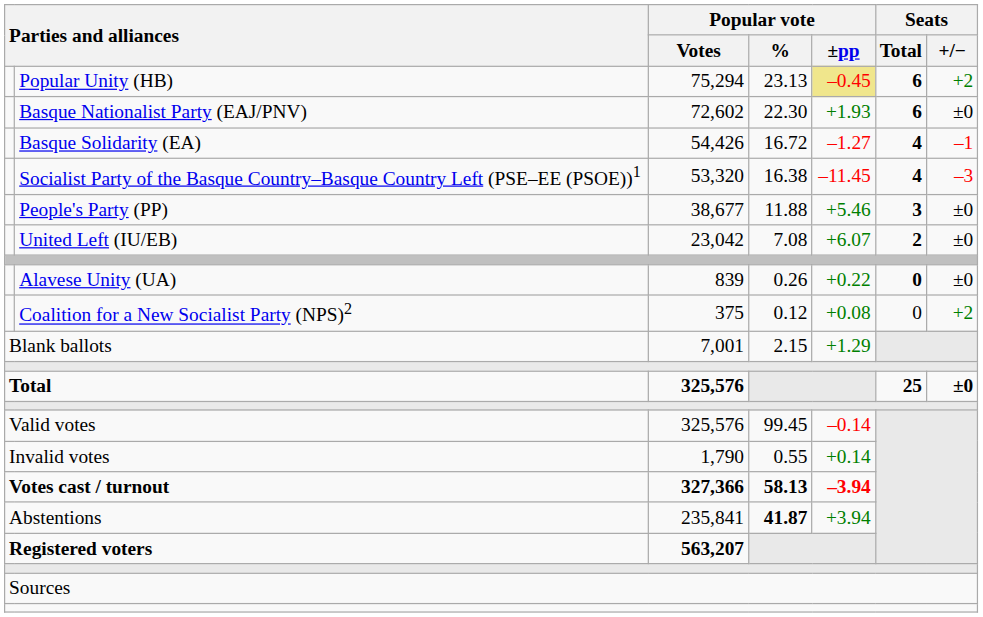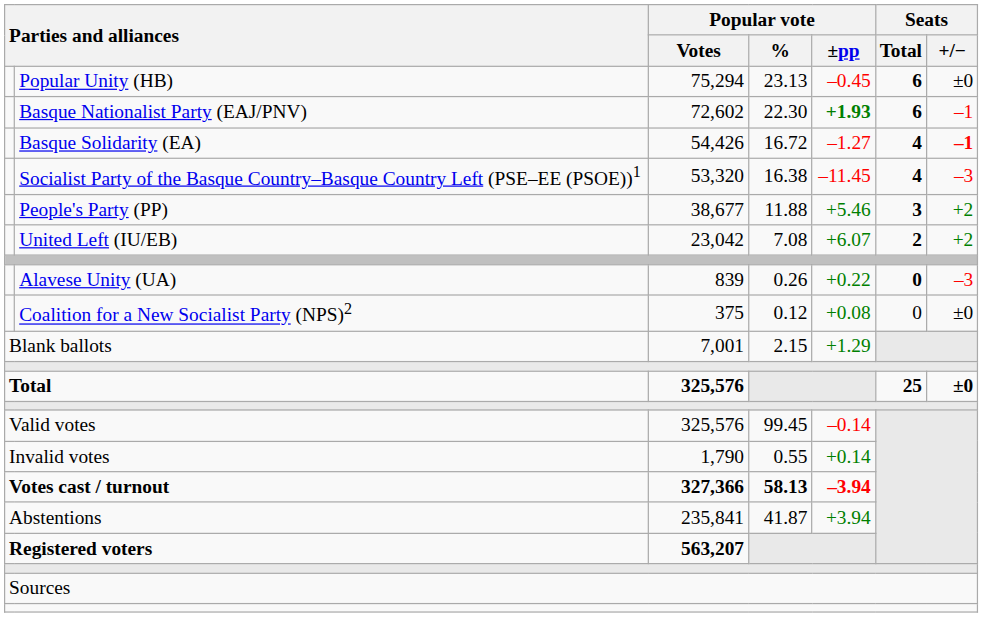(849, 81) khaki background -> (849, 81) no background
(963, 81) +2 -> (963, 81) ±0
(848, 111) normal -> (848, 111) bold
(963, 111) ±0 -> (964, 111) –1
(964, 142) normal -> (964, 142) bold
(963, 209) ±0 -> (963, 209) +2
(963, 240) ±0 -> (963, 240) +2
(963, 279) ±0 -> (964, 279) –3
(963, 312) +2 -> (963, 312) ±0
(786, 517) bold -> (786, 517) normal
